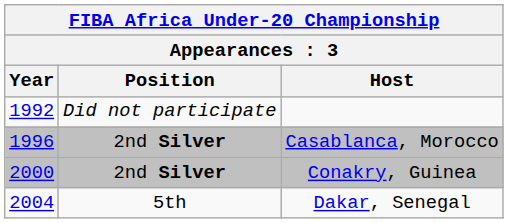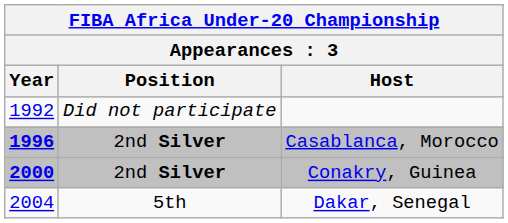(32, 142) normal -> (32, 142) bold
(32, 173) normal -> (32, 173) bold
